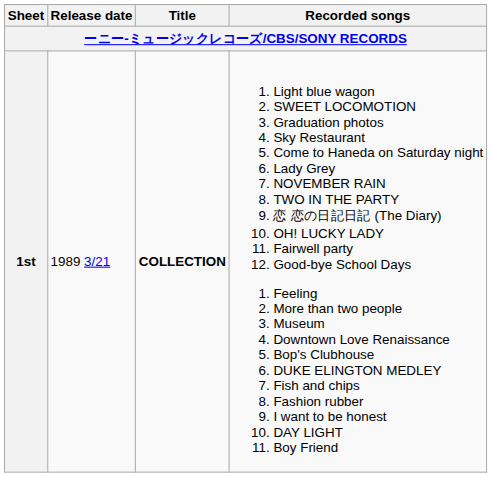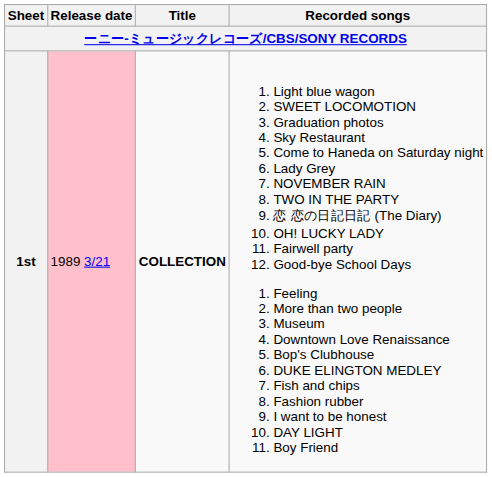(80, 261) no background -> (80, 261) pink background
